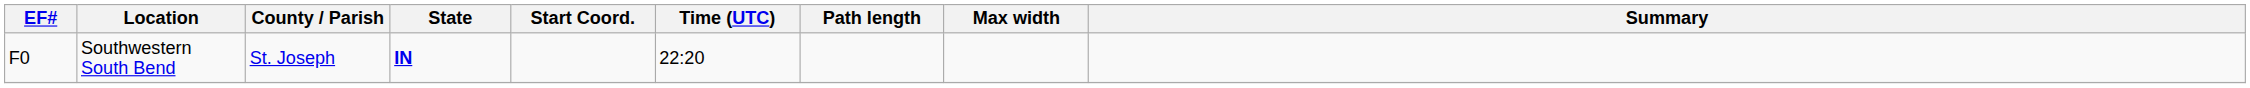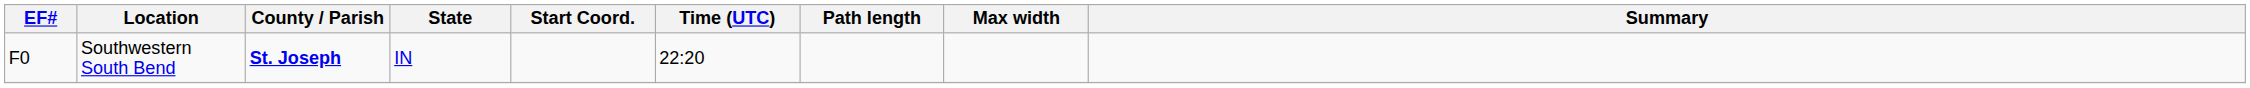(292, 57) normal -> (295, 57) bold
(403, 57) bold -> (403, 57) normal
